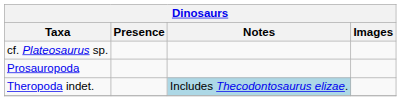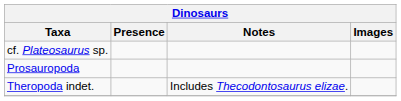(259, 86) lightblue background -> (259, 86) no background
